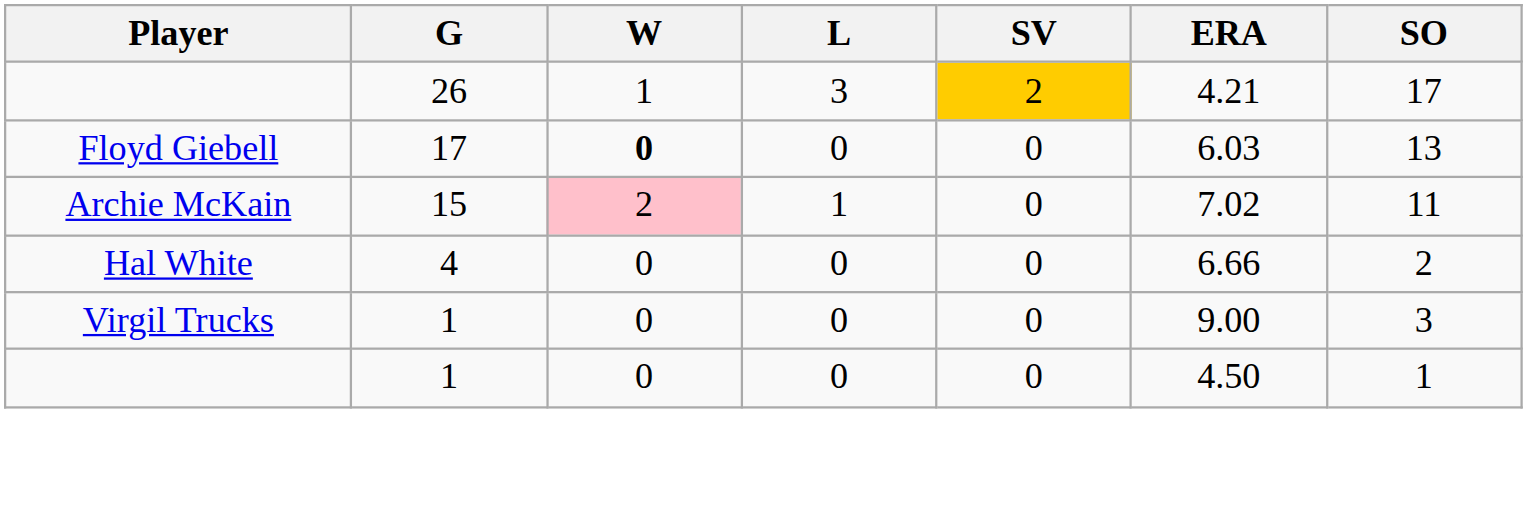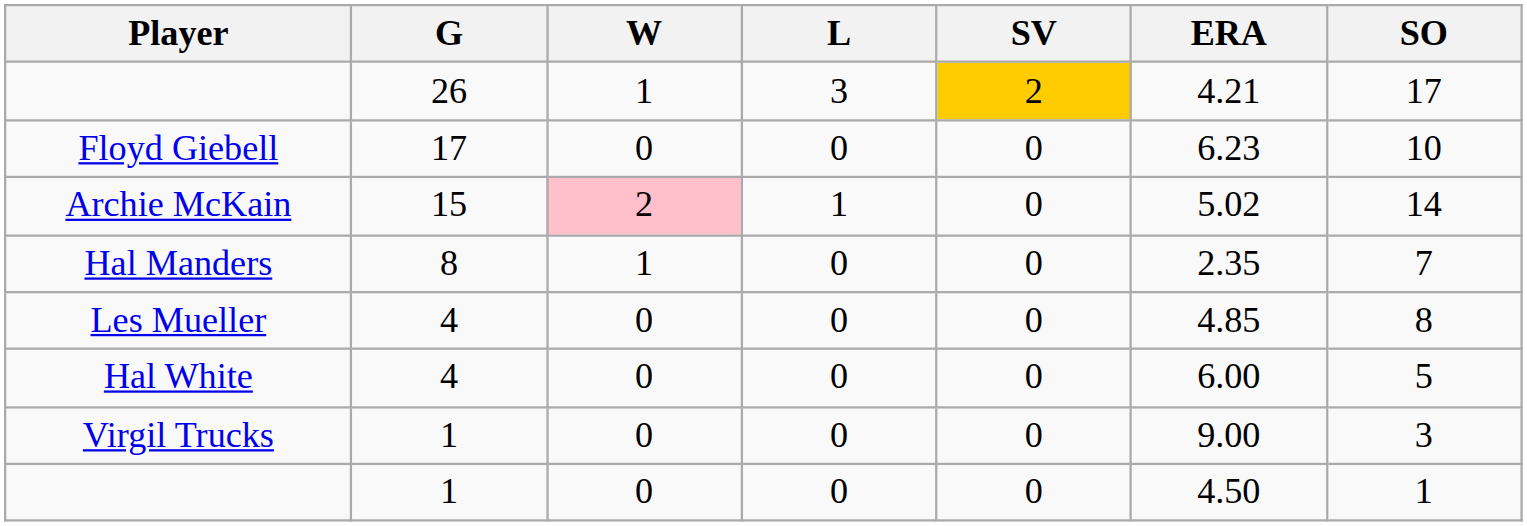(644, 147) bold -> (644, 147) normal
(1229, 147) 6.03 -> (1229, 147) 6.23
(1424, 147) 13 -> (1424, 147) 10
(1229, 205) 7.02 -> (1229, 205) 5.02
(1424, 205) 11 -> (1424, 205) 14
+ row: (178, 262)
+ row: (178, 319)
(1229, 262) 6.66 -> (1229, 377) 6.00
(1424, 262) 2 -> (1424, 377) 5
